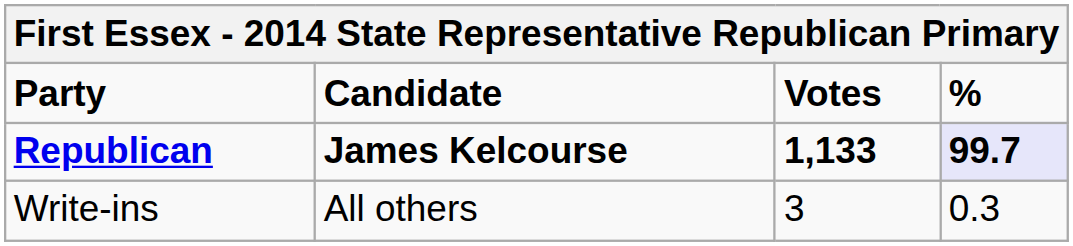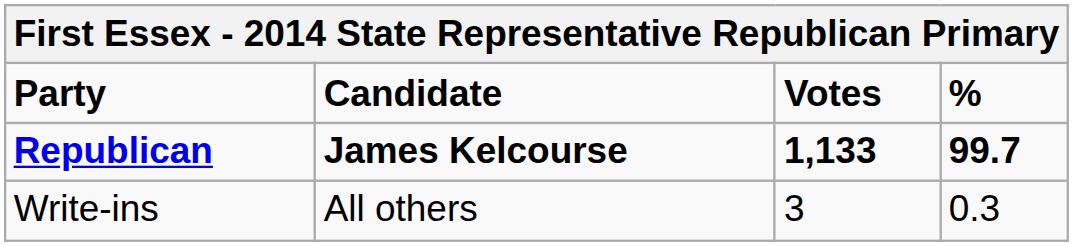(985, 151) lavender background -> (985, 151) no background
